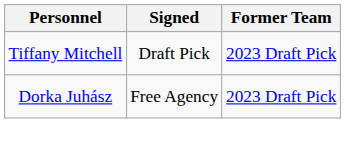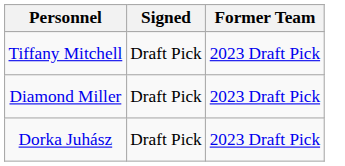+ row: (65, 96)
(174, 96) Free Agency -> (166, 139) Draft Pick
